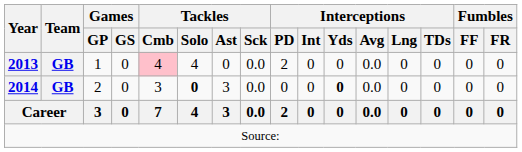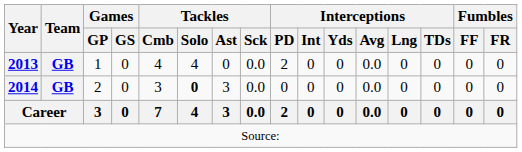(158, 64) pink background -> (158, 64) no background
(340, 87) bold -> (340, 87) normal
